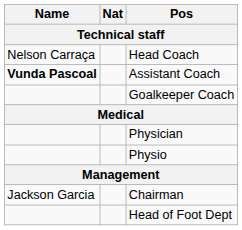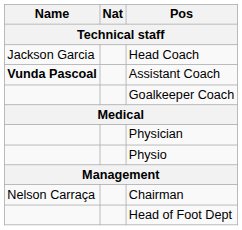(51, 54) Nelson Carraça -> (51, 54) Jackson Garcia
(51, 194) Jackson Garcia -> (51, 194) Nelson Carraça
